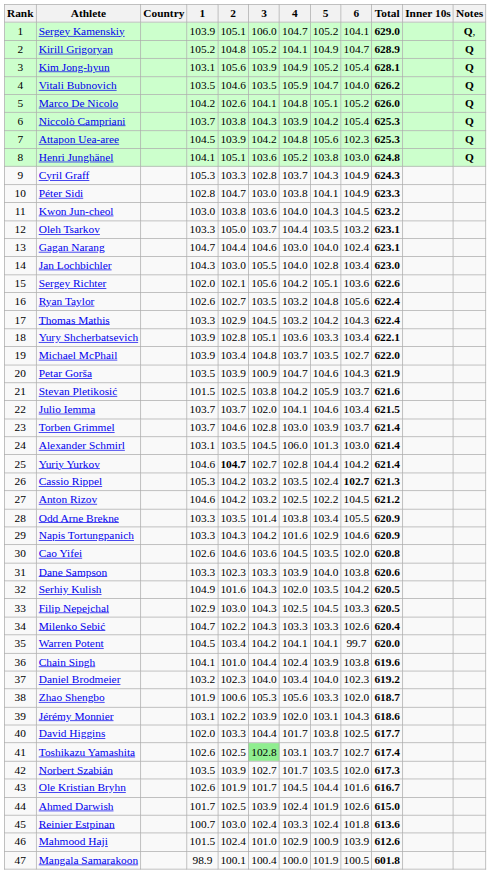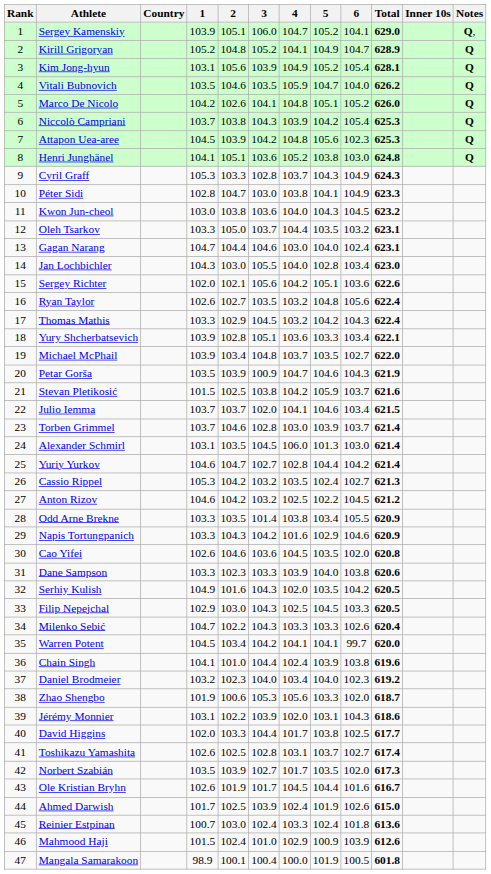(233, 463) bold -> (233, 463) normal
(356, 481) bold -> (356, 481) normal
(264, 752) lightgreen background -> (264, 752) no background
